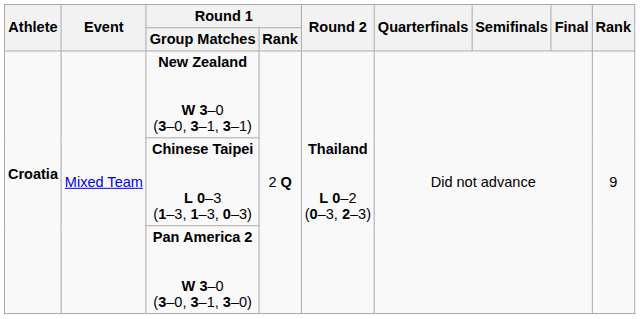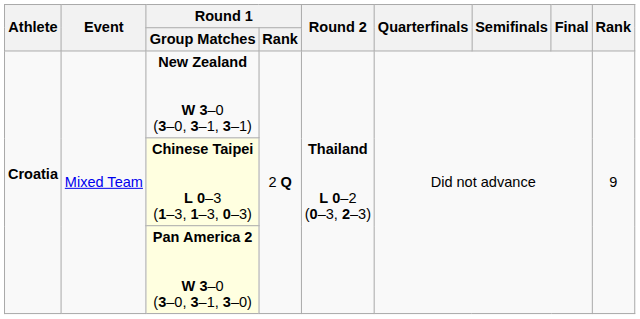(203, 182) no background -> (203, 182) lightyellow background
(203, 270) no background -> (203, 270) lightyellow background
